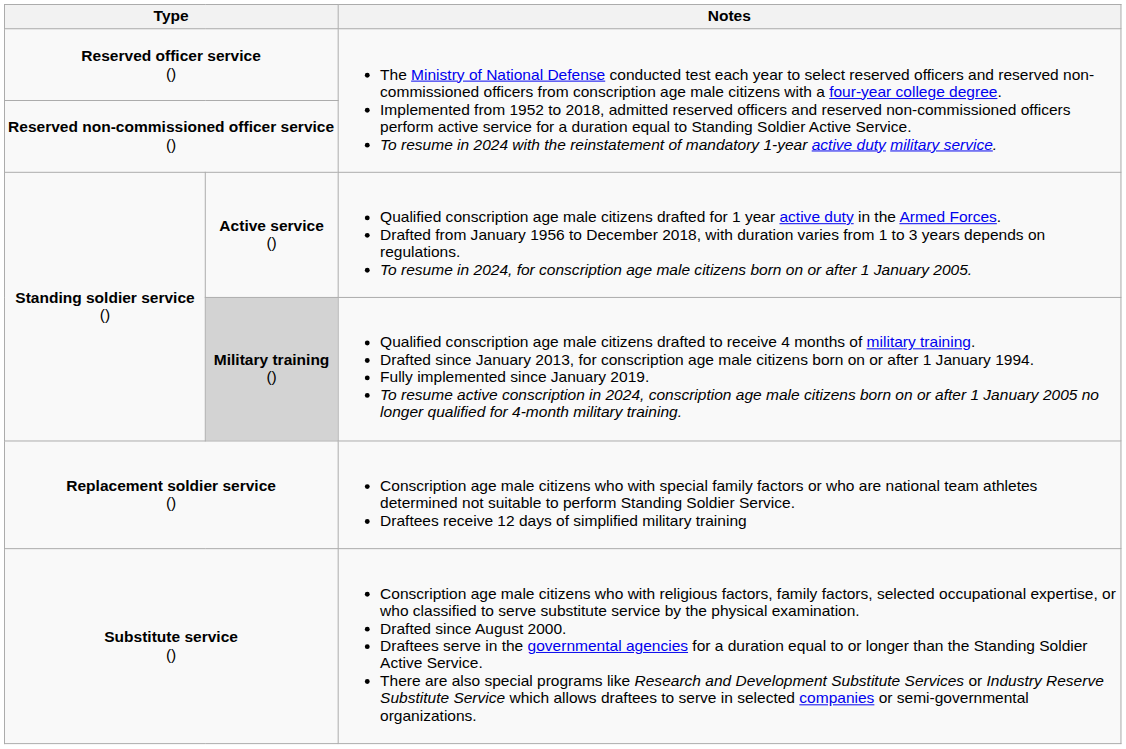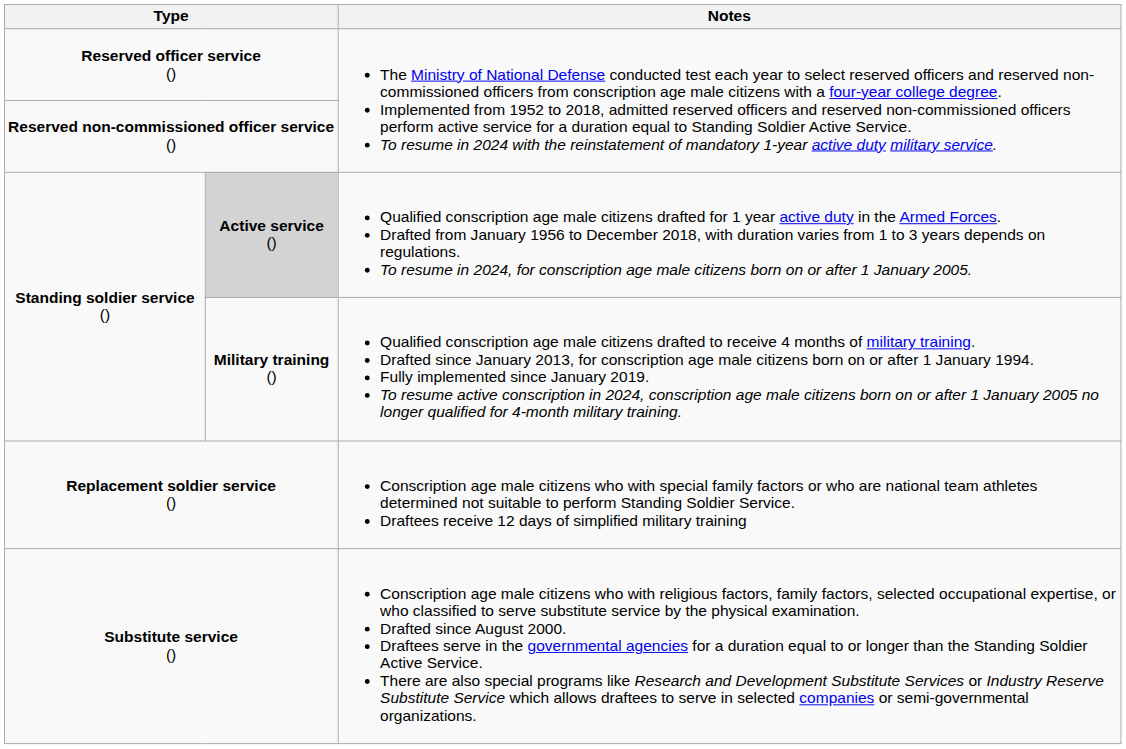(272, 234) no background -> (272, 234) lightgrey background
(272, 369) lightgrey background -> (272, 369) no background
